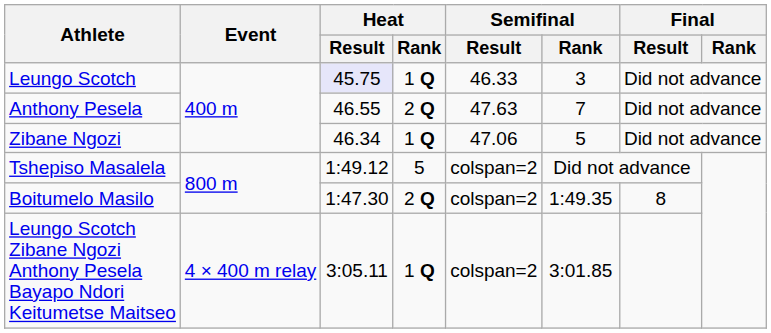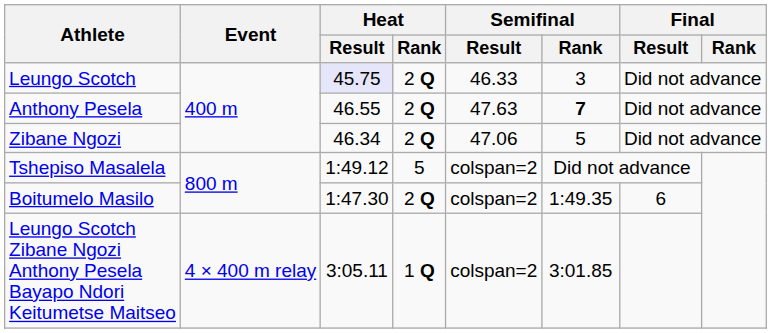(419, 78) 1 Q -> (419, 78) 2 Q
(581, 108) normal -> (581, 108) bold
(419, 138) 1 Q -> (419, 138) 2 Q
(661, 199) 8 -> (661, 199) 6
